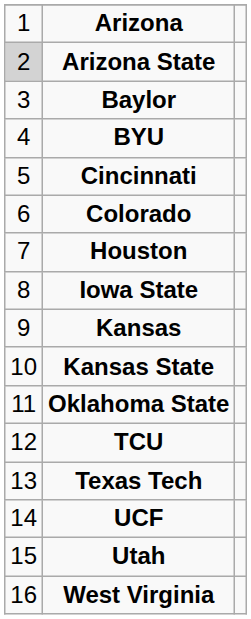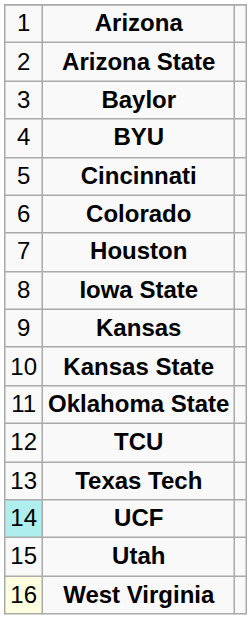(24, 61) lightgrey background -> (24, 61) no background
(24, 518) no background -> (24, 518) paleturquoise background
(24, 594) no background -> (24, 594) lightyellow background
